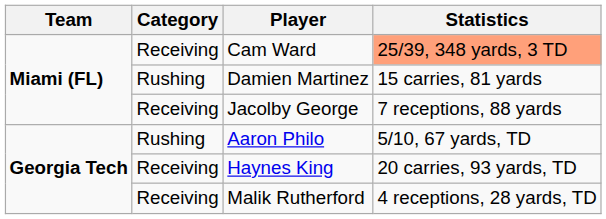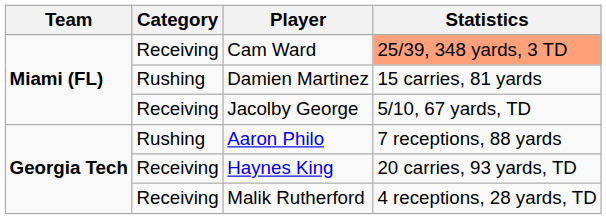(470, 109) 7 receptions, 88 yards -> (454, 109) 5/10, 67 yards, TD
(454, 138) 5/10, 67 yards, TD -> (470, 138) 7 receptions, 88 yards
